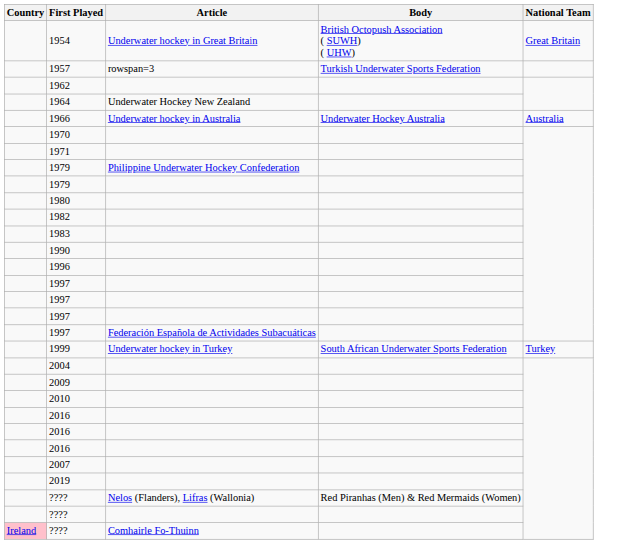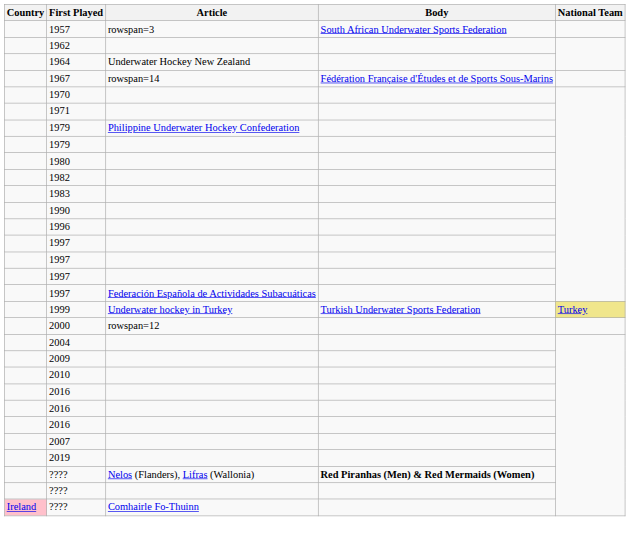- row: (59, 40)
(401, 69) Turkish Underwater Sports Federation -> (414, 29) South African Underwater Sports Federation
- row: (59, 118)
+ row: (59, 78)
(414, 349) South African Underwater Sports Federation -> (401, 309) Turkish Underwater Sports Federation
(540, 349) no background -> (573, 309) khaki background
+ row: (59, 326)
(421, 497) normal -> (427, 474) bold
